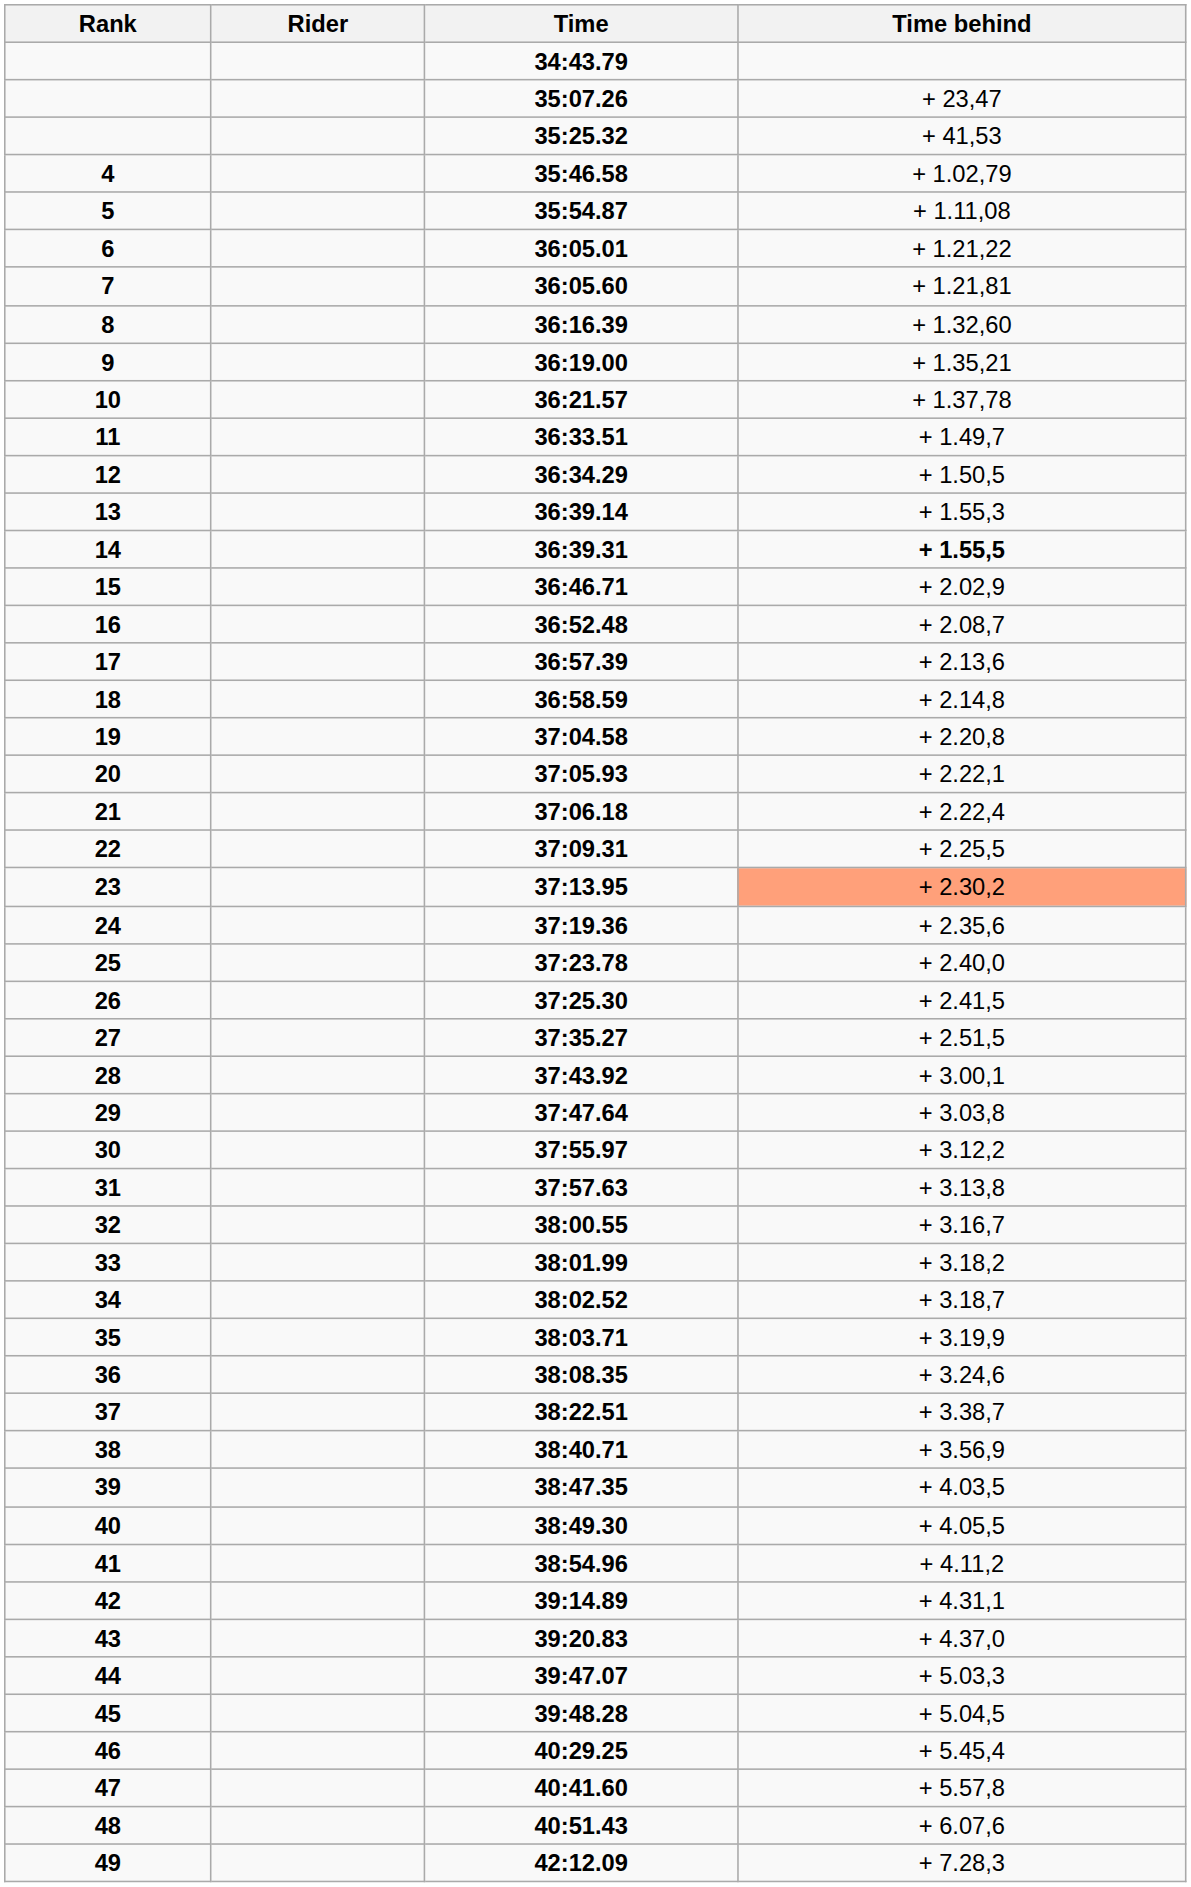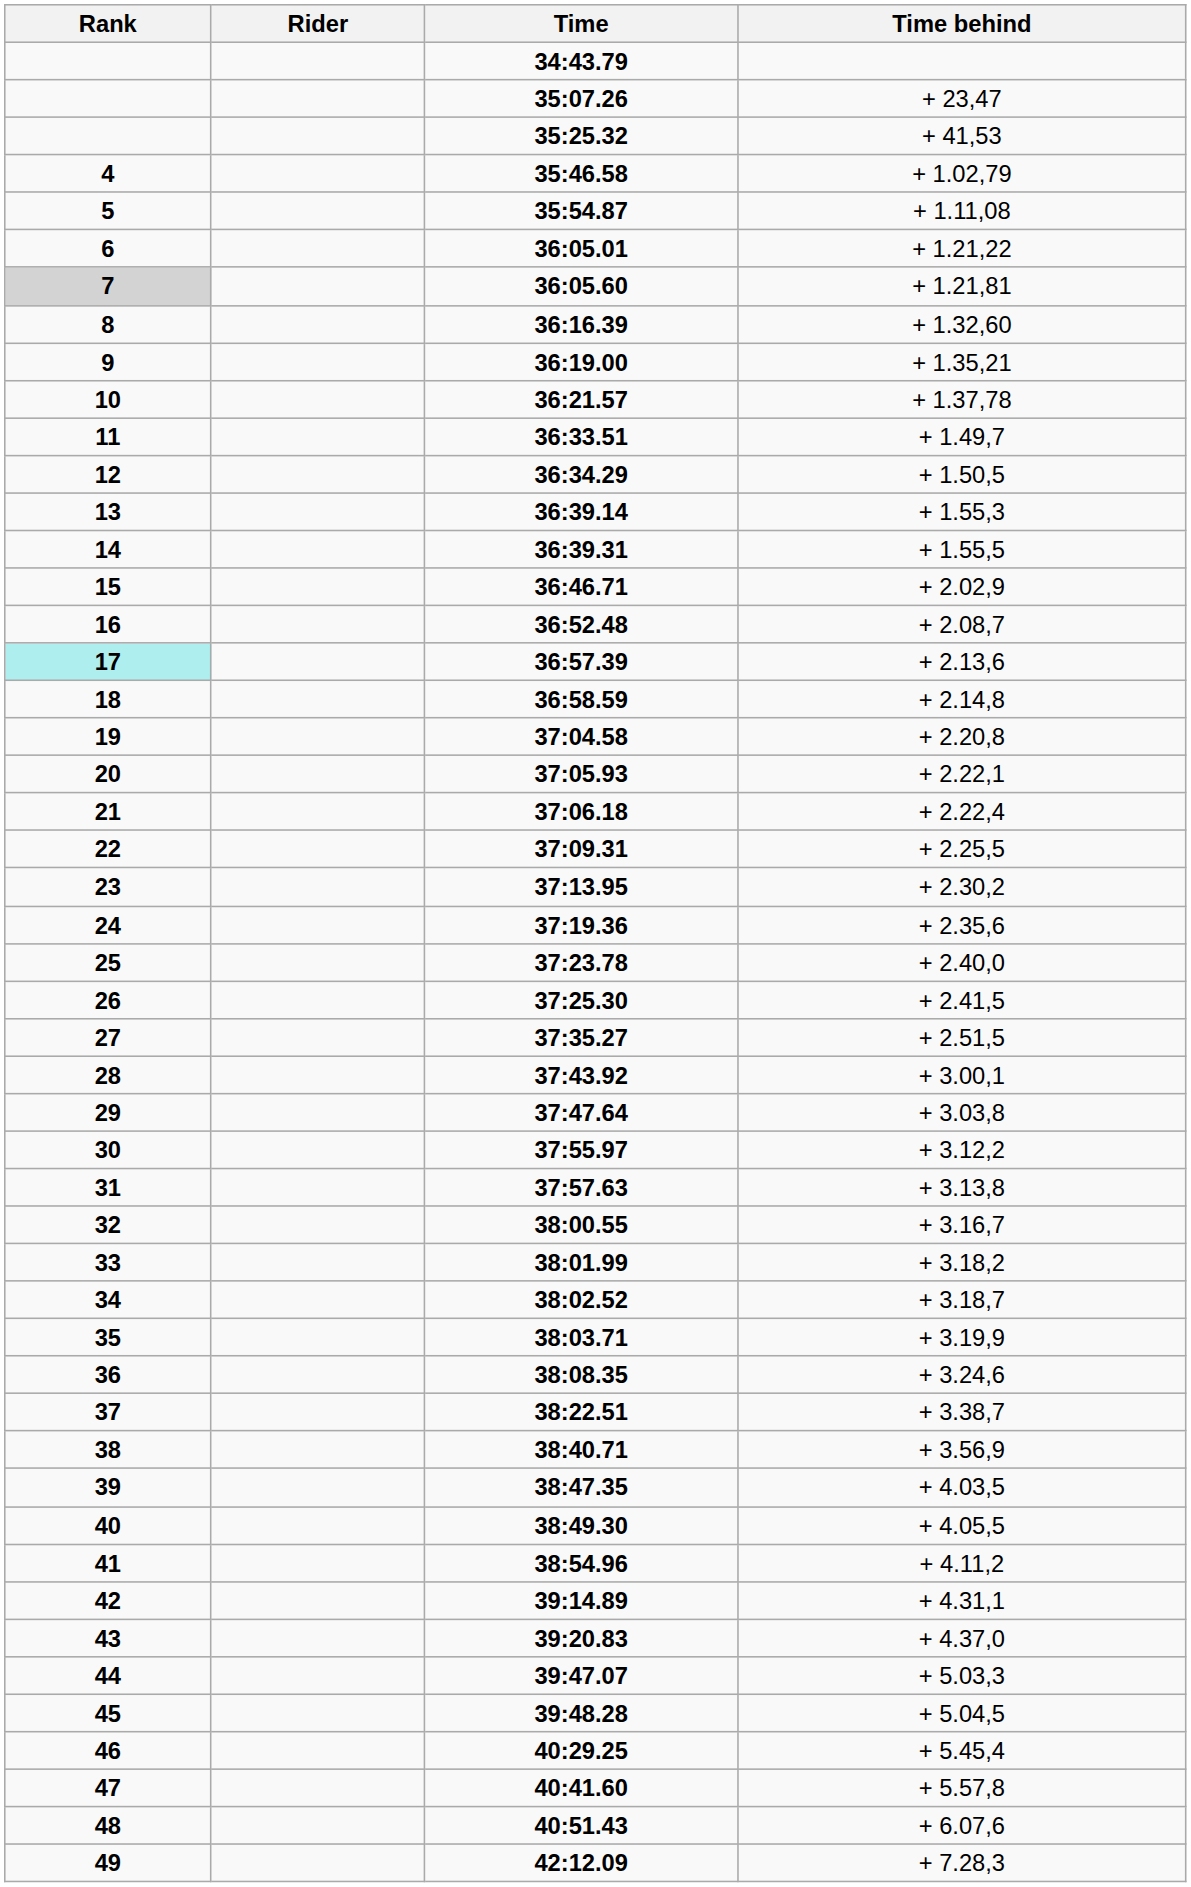(108, 286) no background -> (108, 286) lightgrey background
(962, 549) bold -> (962, 549) normal
(108, 662) no background -> (108, 662) paleturquoise background
(962, 887) lightsalmon background -> (962, 887) no background
